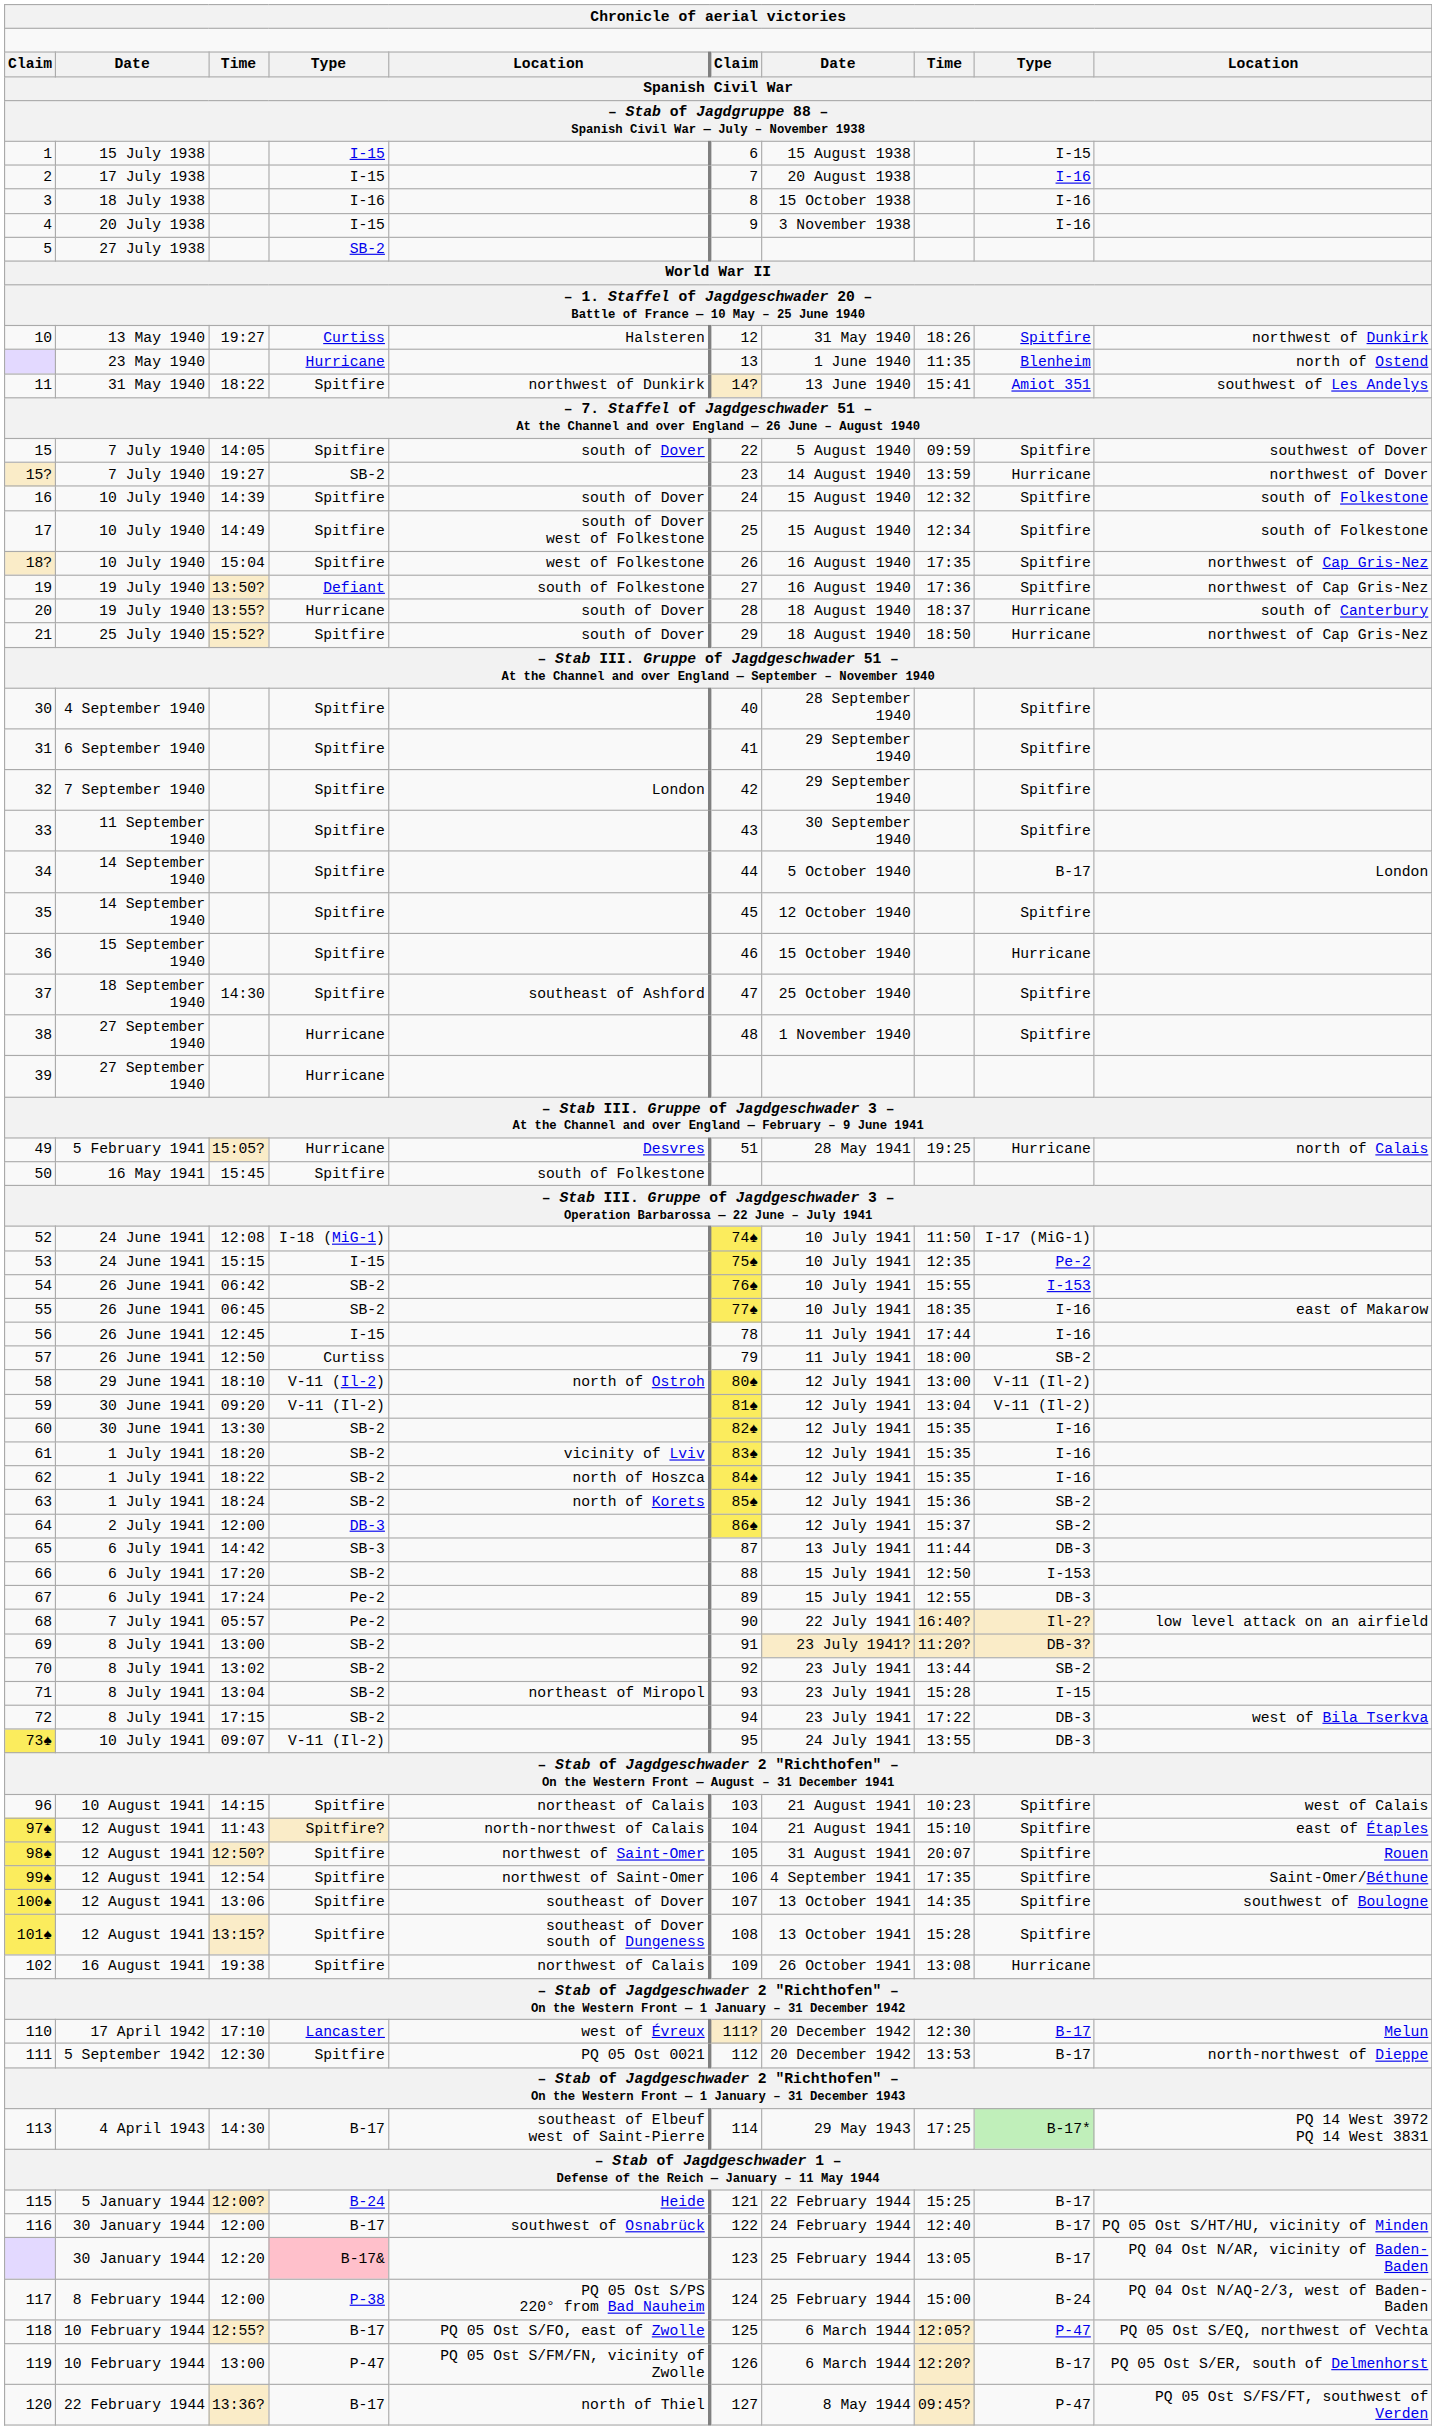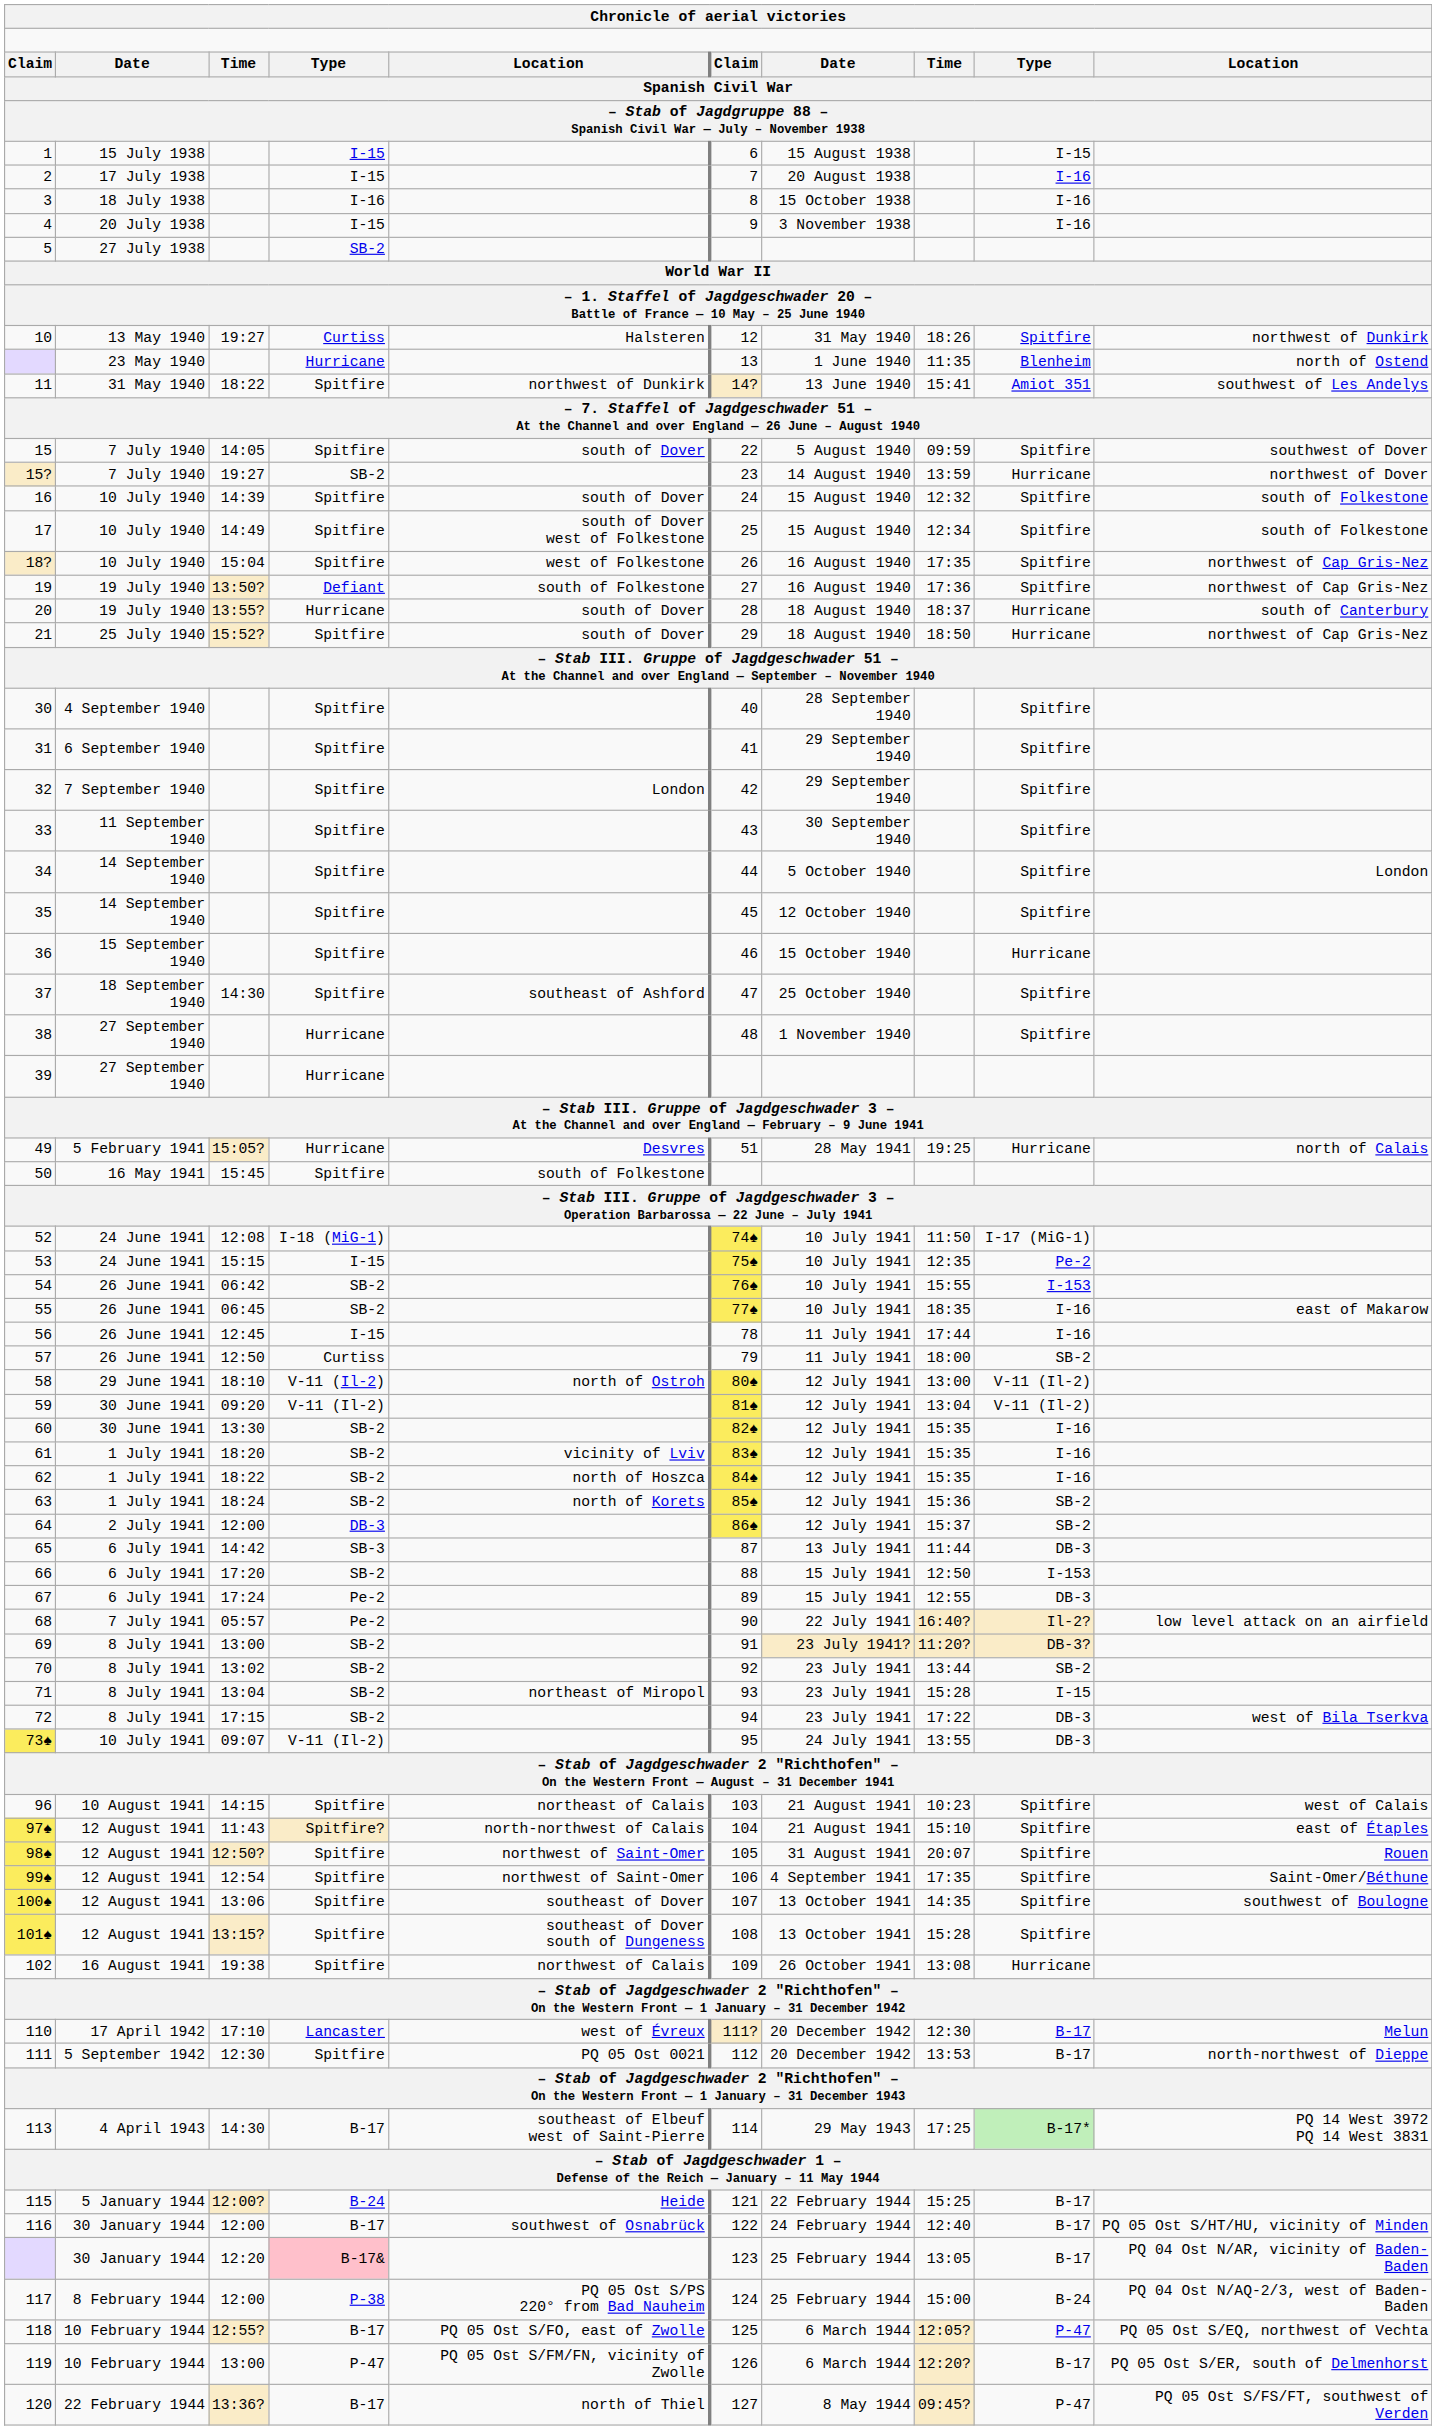(1073, 872) B-17 -> (1056, 872) Spitfire
